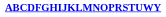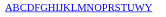(83, 7) bold -> (79, 7) normal
